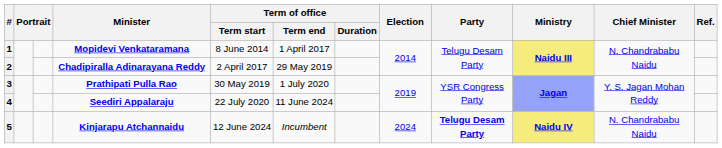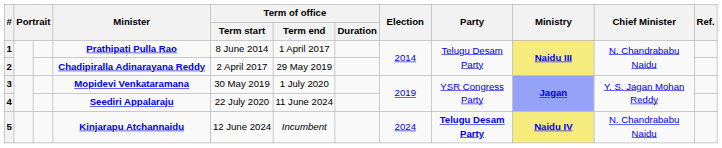(132, 49) Mopidevi Venkataramana -> (132, 49) Prathipati Pulla Rao
(132, 84) Prathipati Pulla Rao -> (132, 84) Mopidevi Venkataramana
